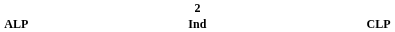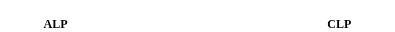- column: (197, 8)
